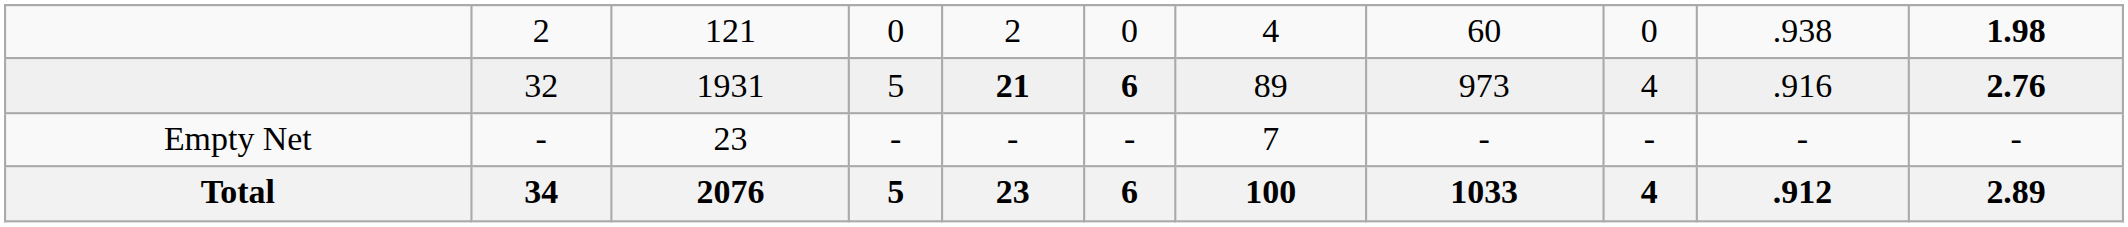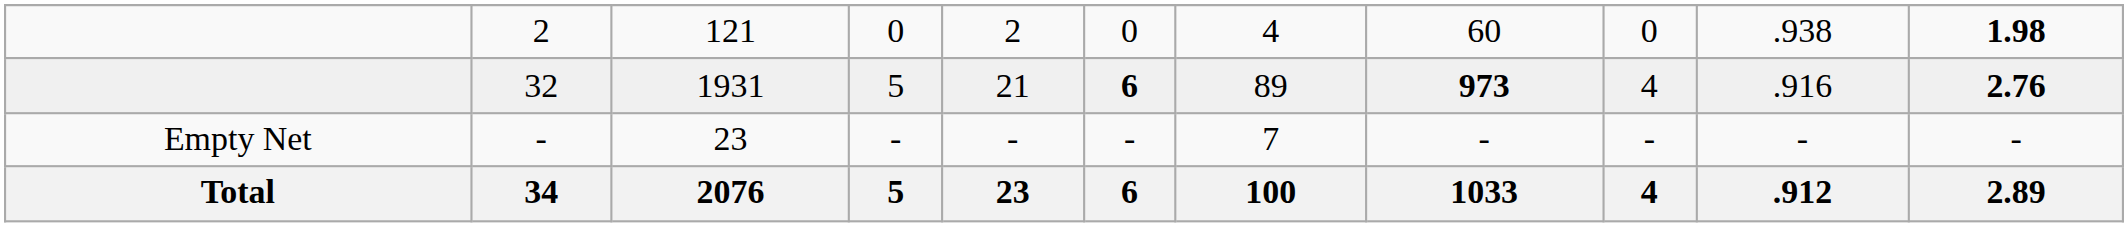(1013, 85) bold -> (1013, 85) normal
(1484, 85) normal -> (1484, 85) bold
